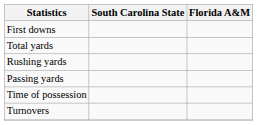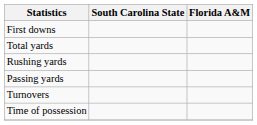rows swapped: (28, 111) <-> (47, 95)
